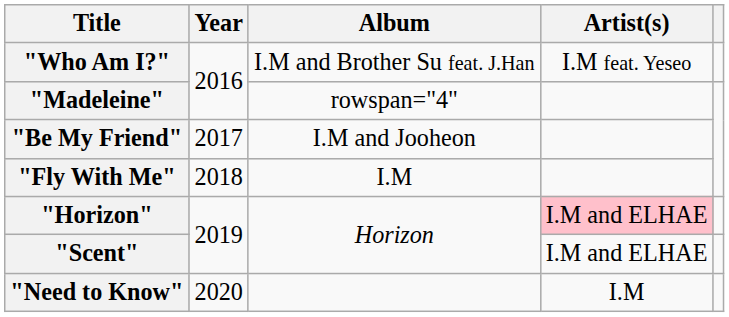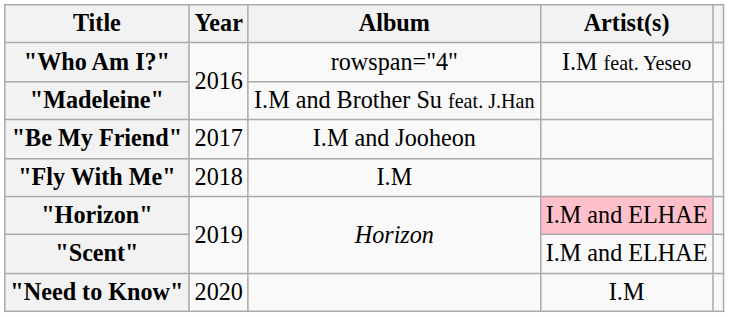(394, 61) I.M and Brother Su feat. J.Han -> (394, 61) rowspan="4"
(394, 100) rowspan="4" -> (394, 100) I.M and Brother Su feat. J.Han
